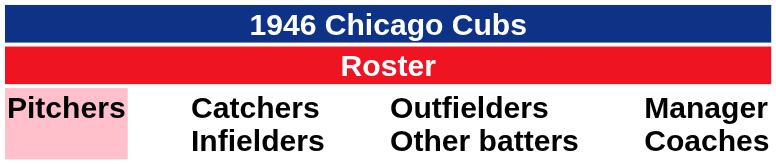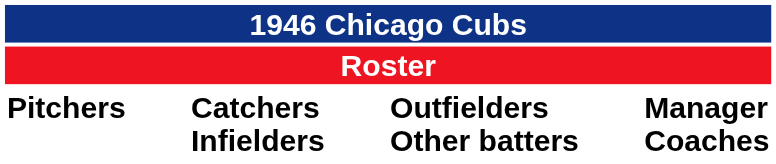(66, 107) pink background -> (66, 107) no background
